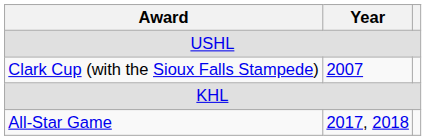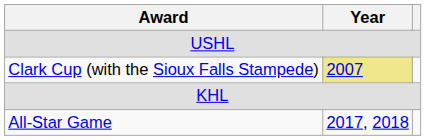(345, 69) no background -> (345, 69) khaki background
